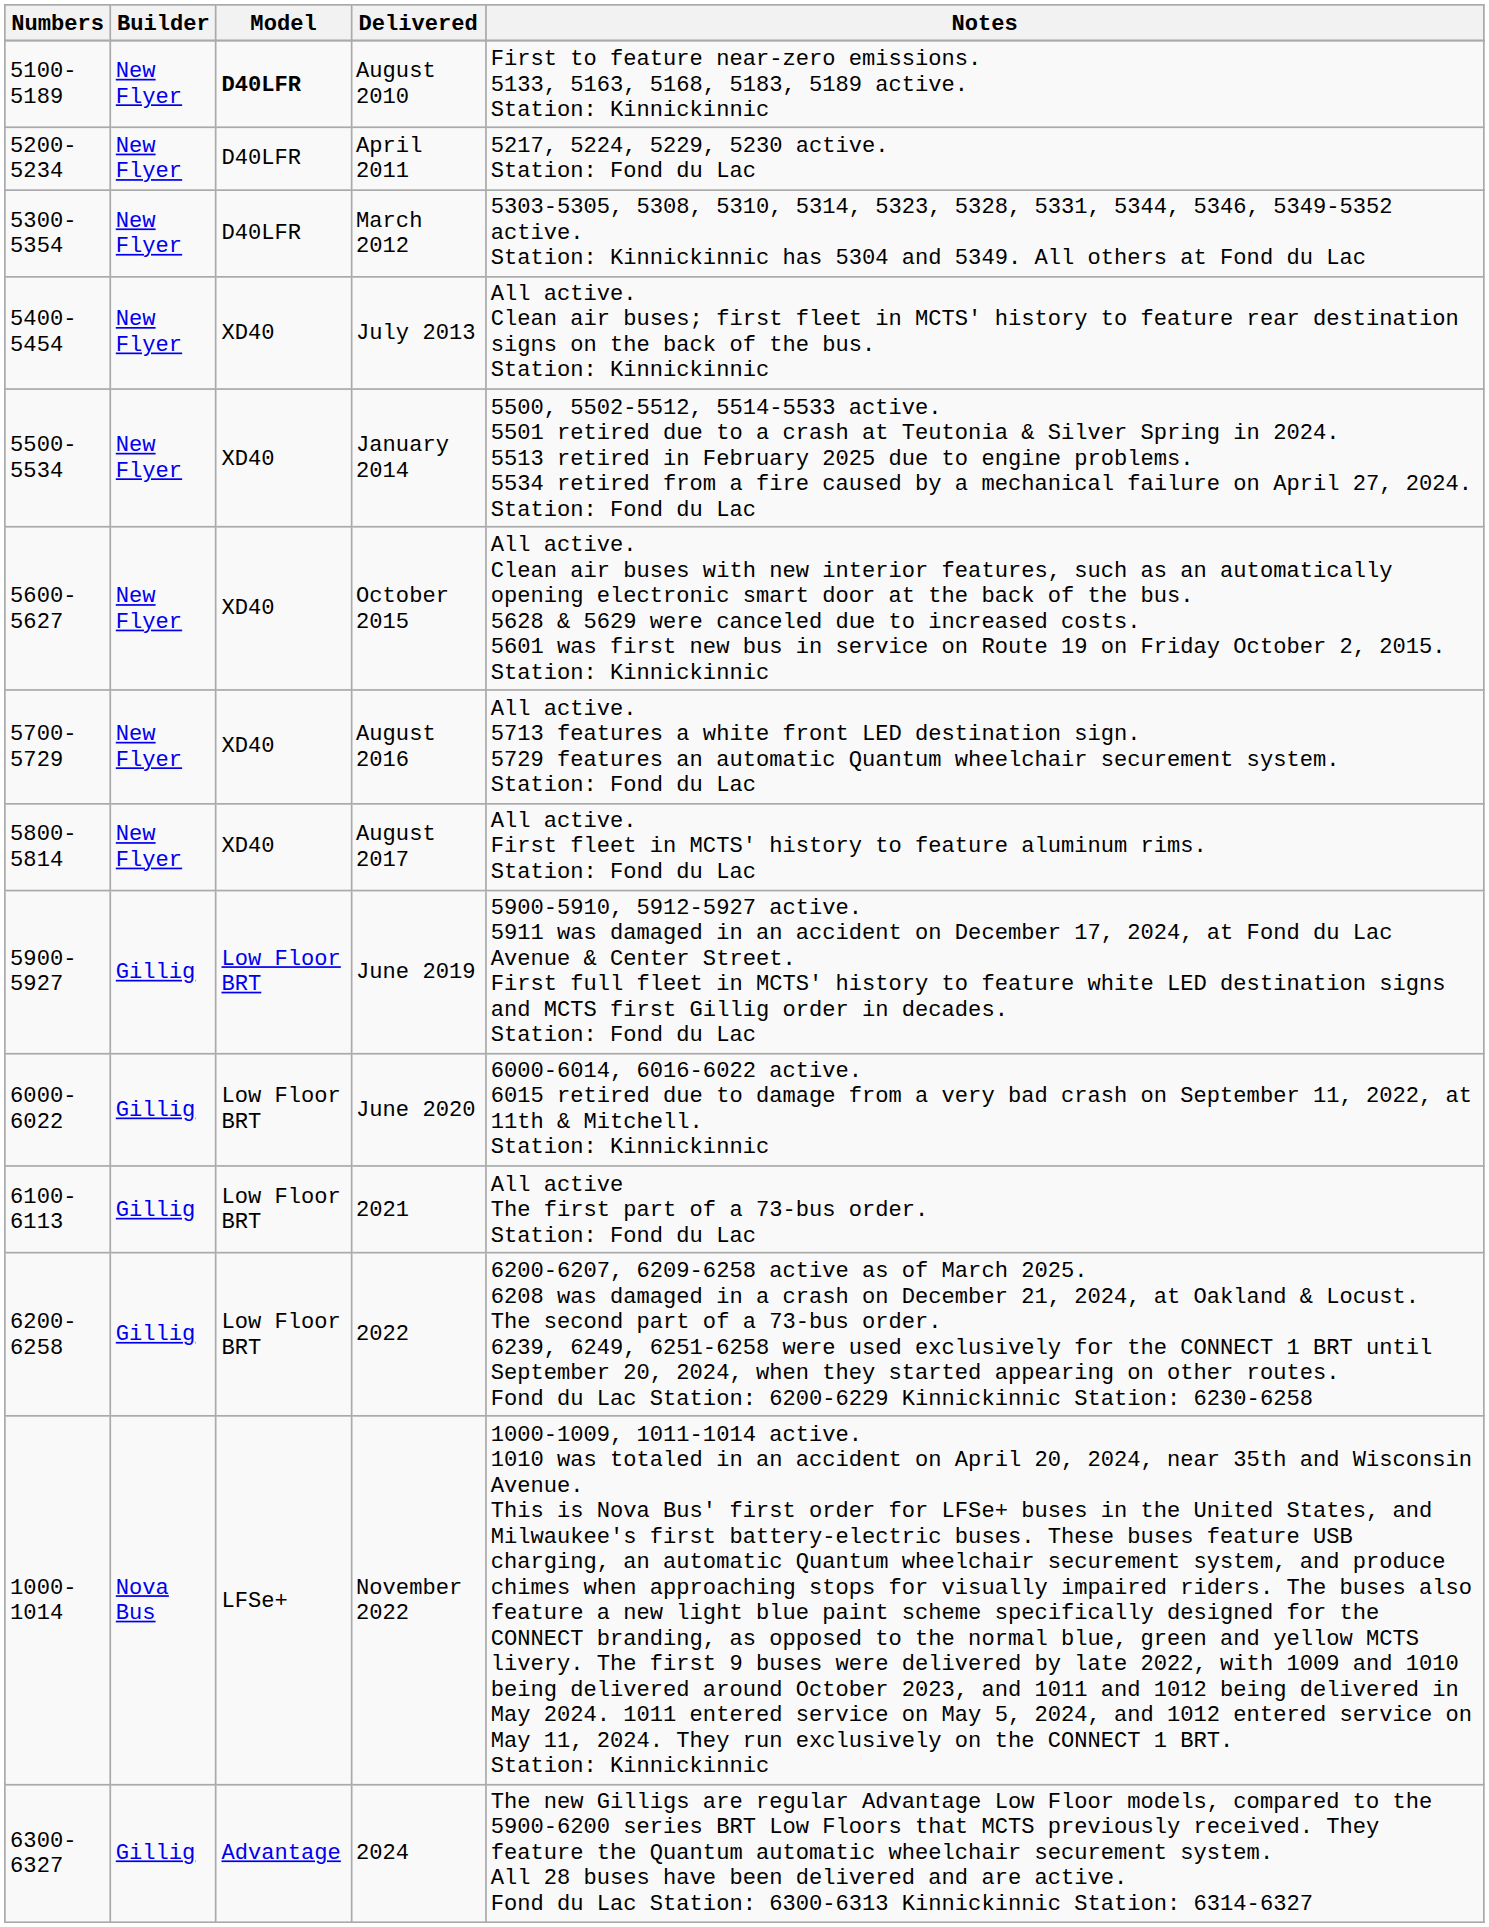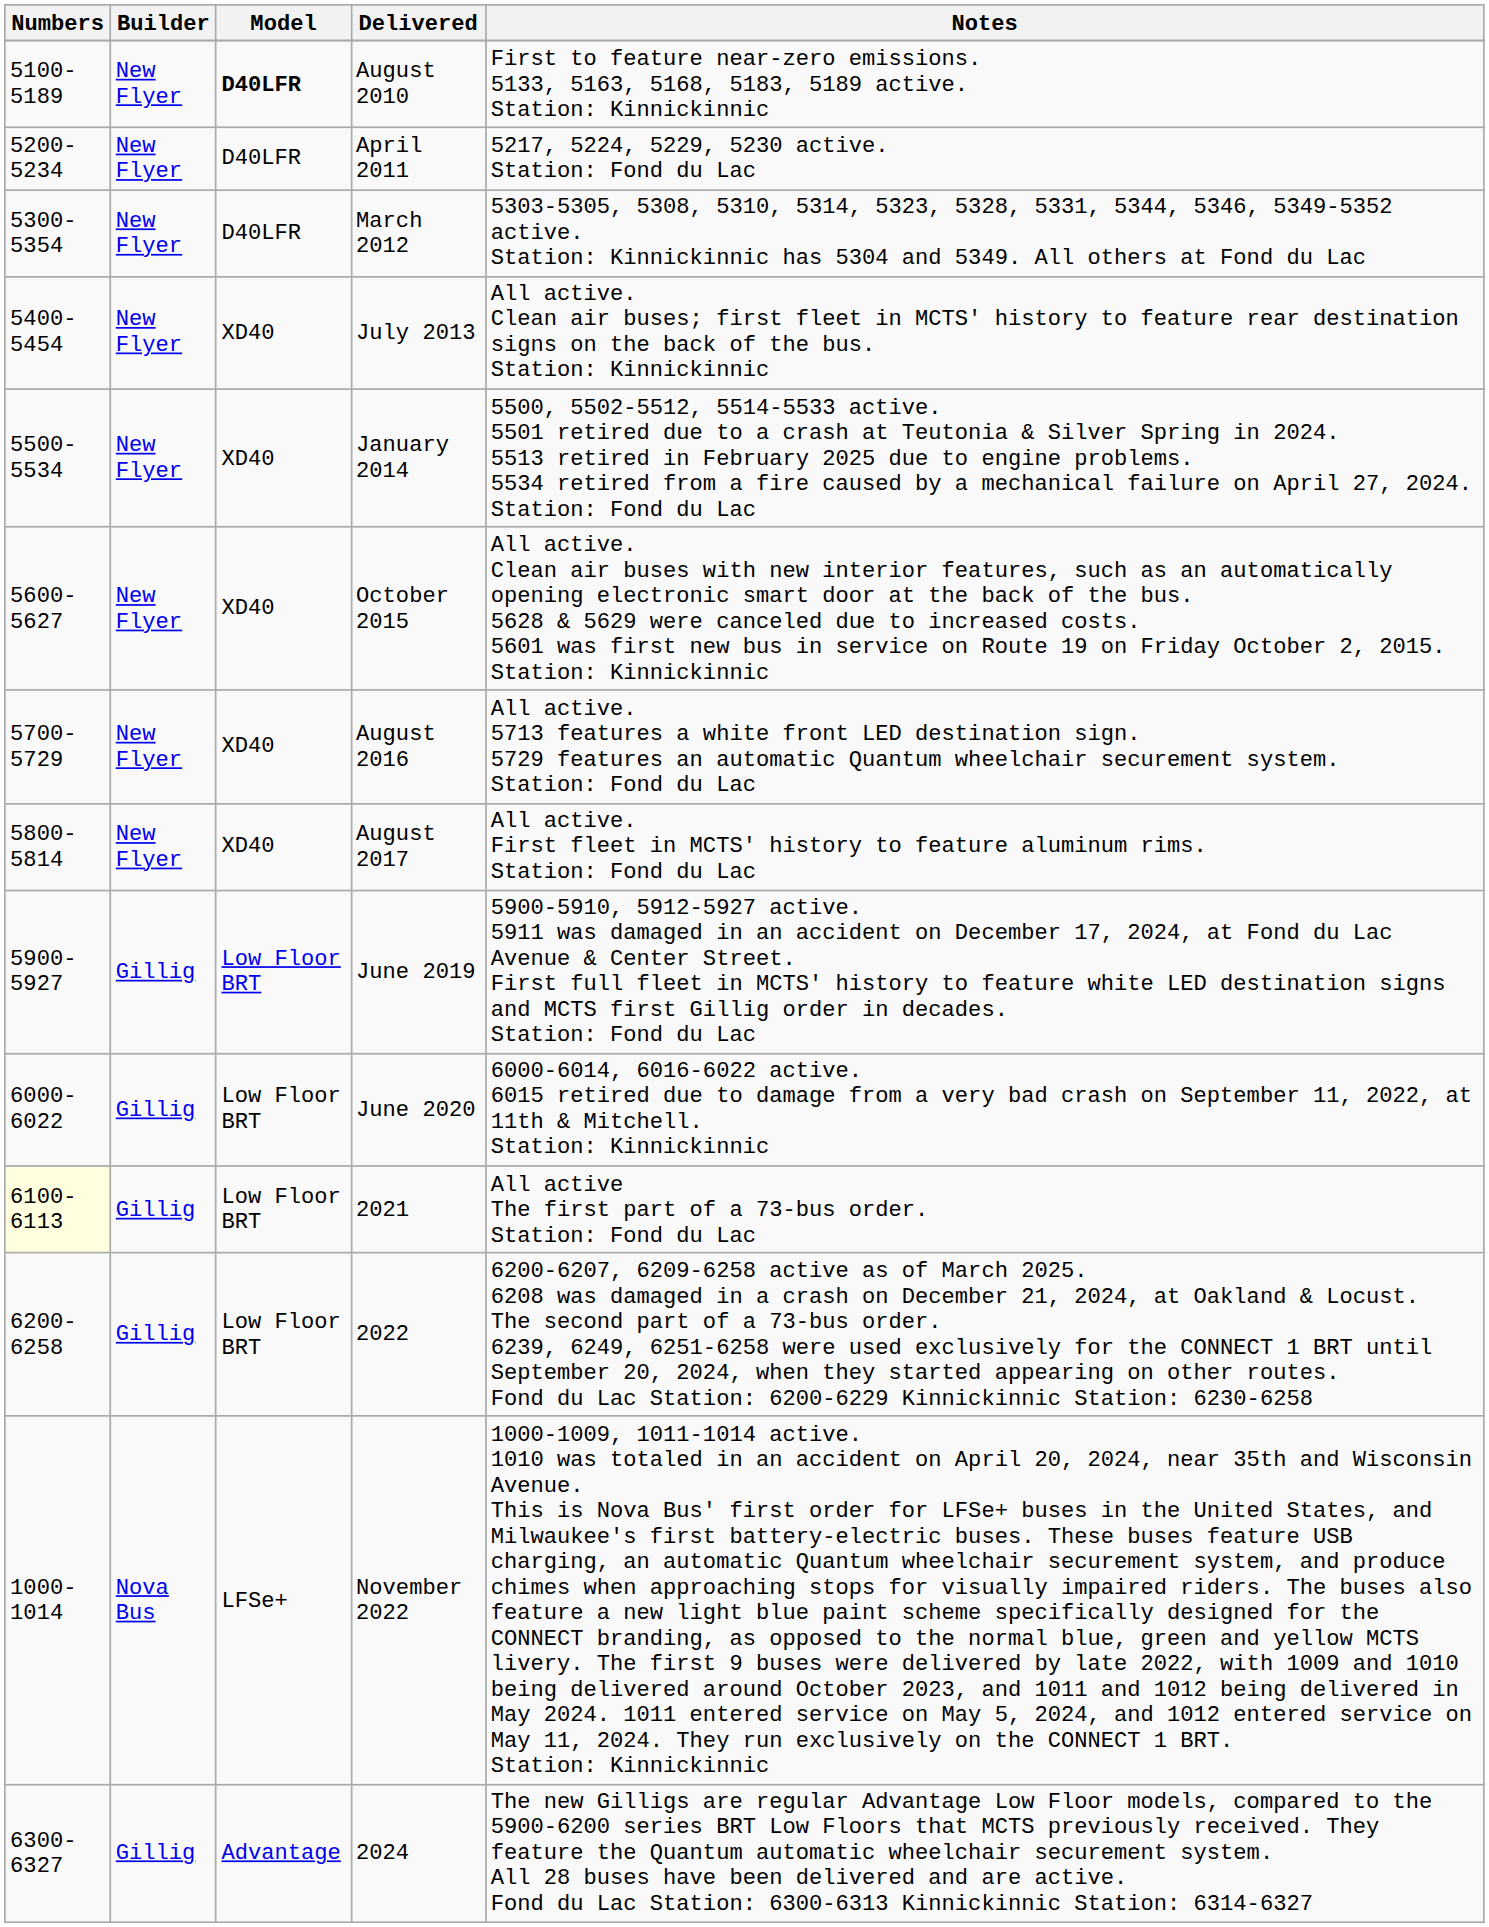(43, 1210) no background -> (43, 1210) lightyellow background
